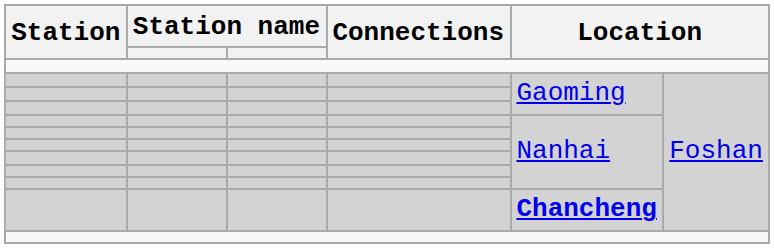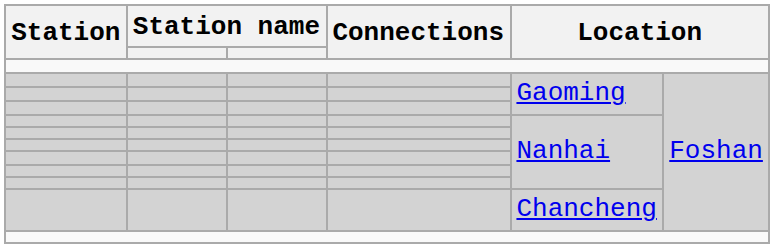(587, 210) bold -> (587, 210) normal
